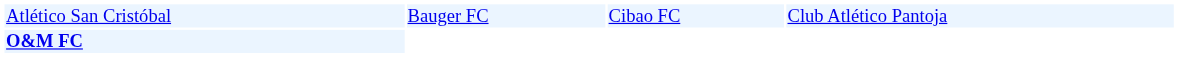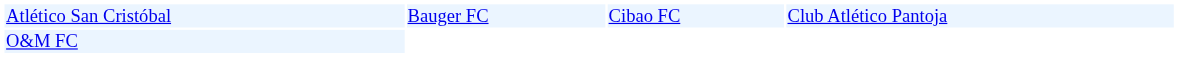(45, 41) bold -> (42, 41) normal
